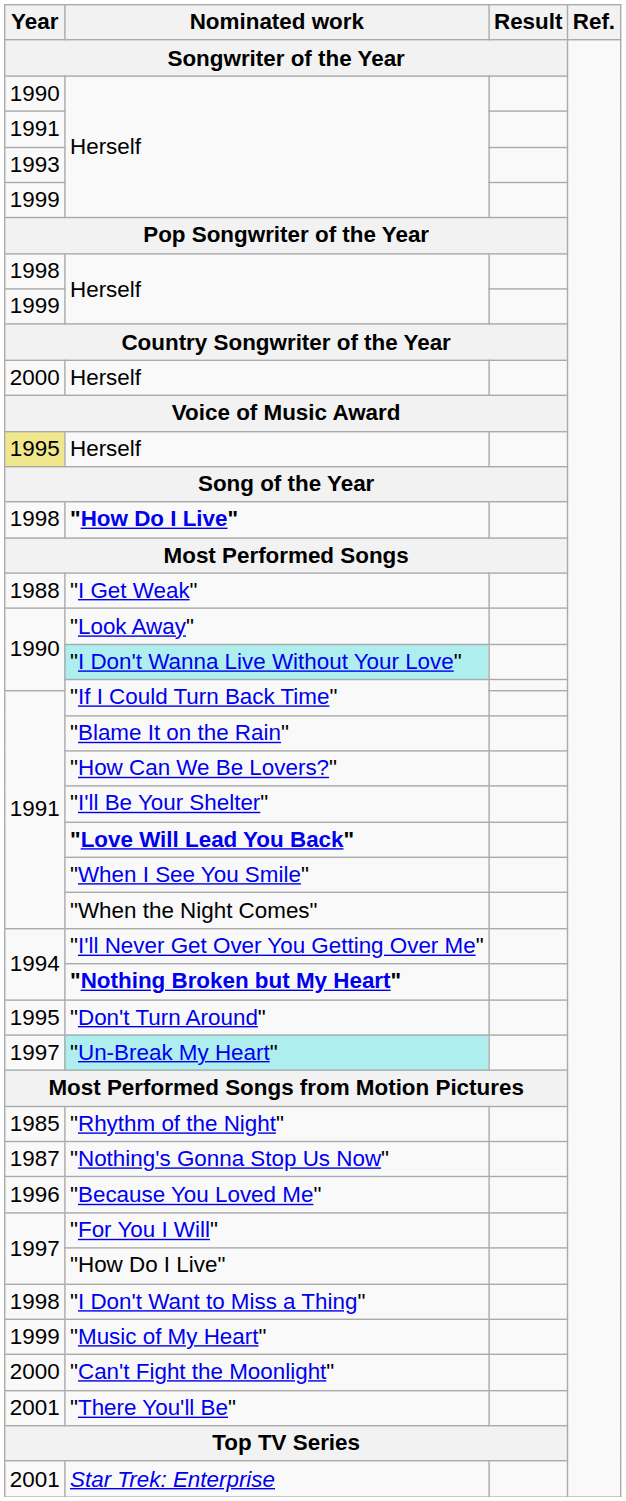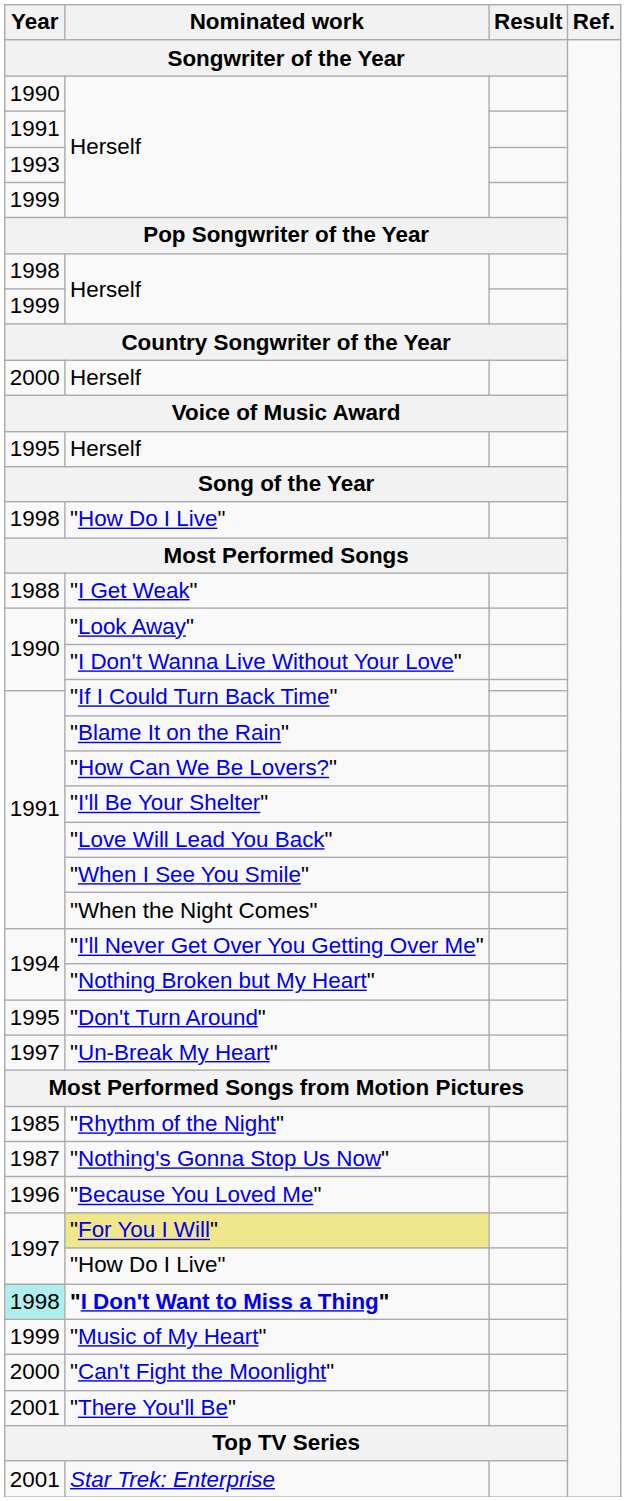(35, 448) khaki background -> (35, 448) no background
(154, 519) bold -> (148, 519) normal
(266, 661) paleturquoise background -> (266, 661) no background
(212, 839) bold -> (201, 839) normal
(236, 981) bold -> (222, 981) normal
(174, 1052) paleturquoise background -> (174, 1052) no background
(144, 1230) no background -> (144, 1230) khaki background
(35, 1301) no background -> (35, 1301) paleturquoise background
(218, 1301) normal -> (230, 1301) bold
